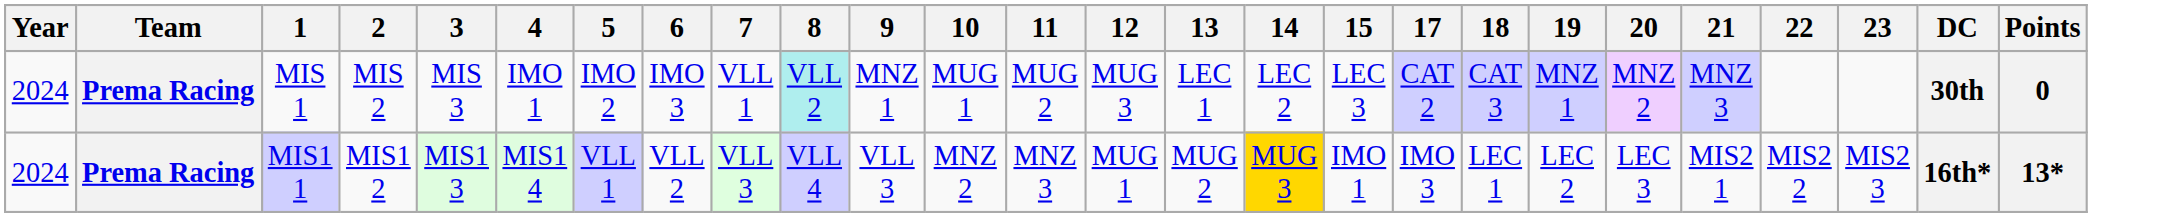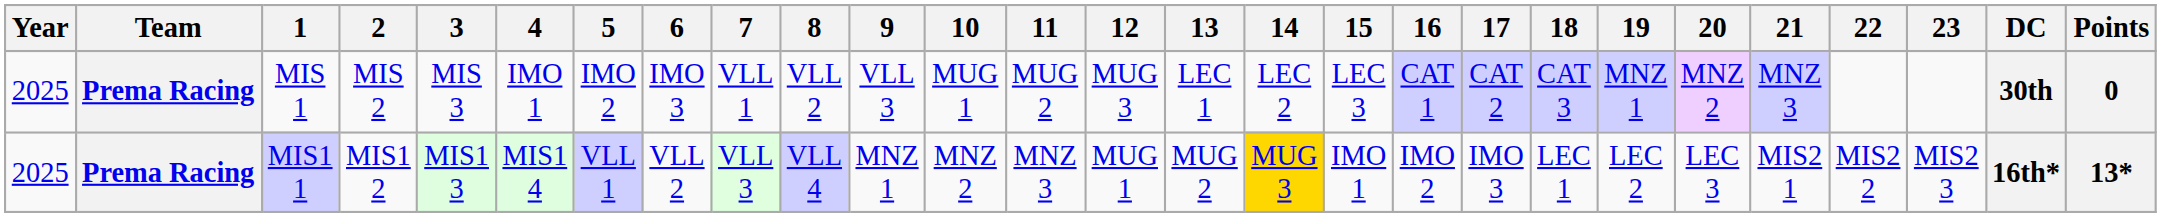+ column: (1427, 27)
(40, 91) 2024 -> (40, 91) 2025
(814, 91) paleturquoise background -> (814, 91) no background
(887, 91) MNZ 1 -> (887, 91) VLL 3
(40, 171) 2024 -> (40, 171) 2025
(887, 171) VLL 3 -> (887, 171) MNZ 1
